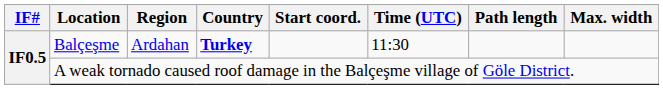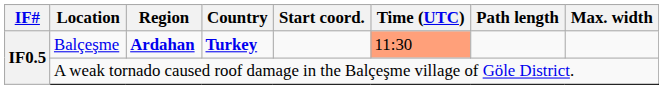(160, 44) normal -> (162, 44) bold
(390, 44) no background -> (393, 44) lightsalmon background
